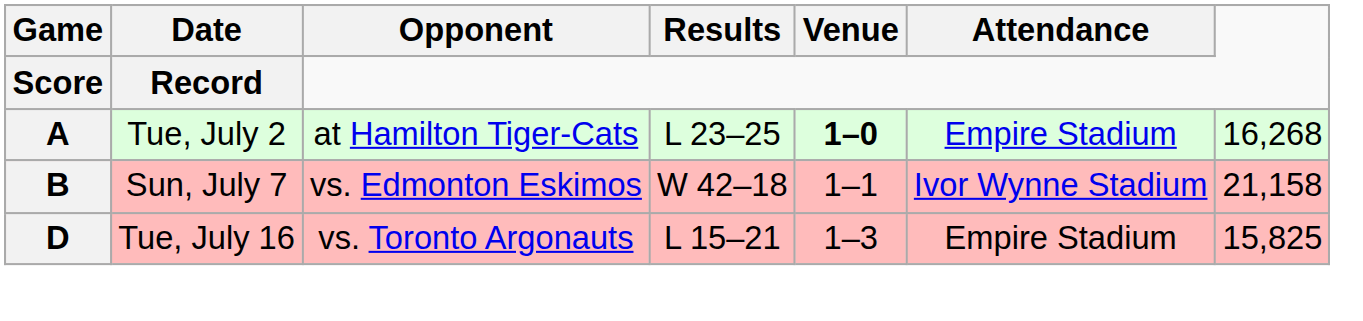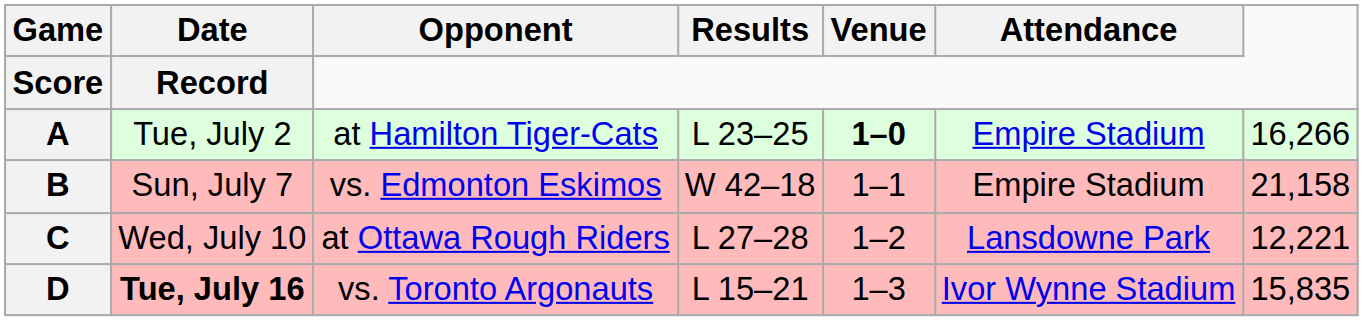(1272, 133) 16,268 -> (1300, 133) 16,266
(1061, 185) Ivor Wynne Stadium -> (1089, 185) Empire Stadium
+ row: (58, 237)
(207, 237) normal -> (212, 289) bold
(1061, 237) Empire Stadium -> (1089, 289) Ivor Wynne Stadium
(1272, 237) 15,825 -> (1300, 289) 15,835
